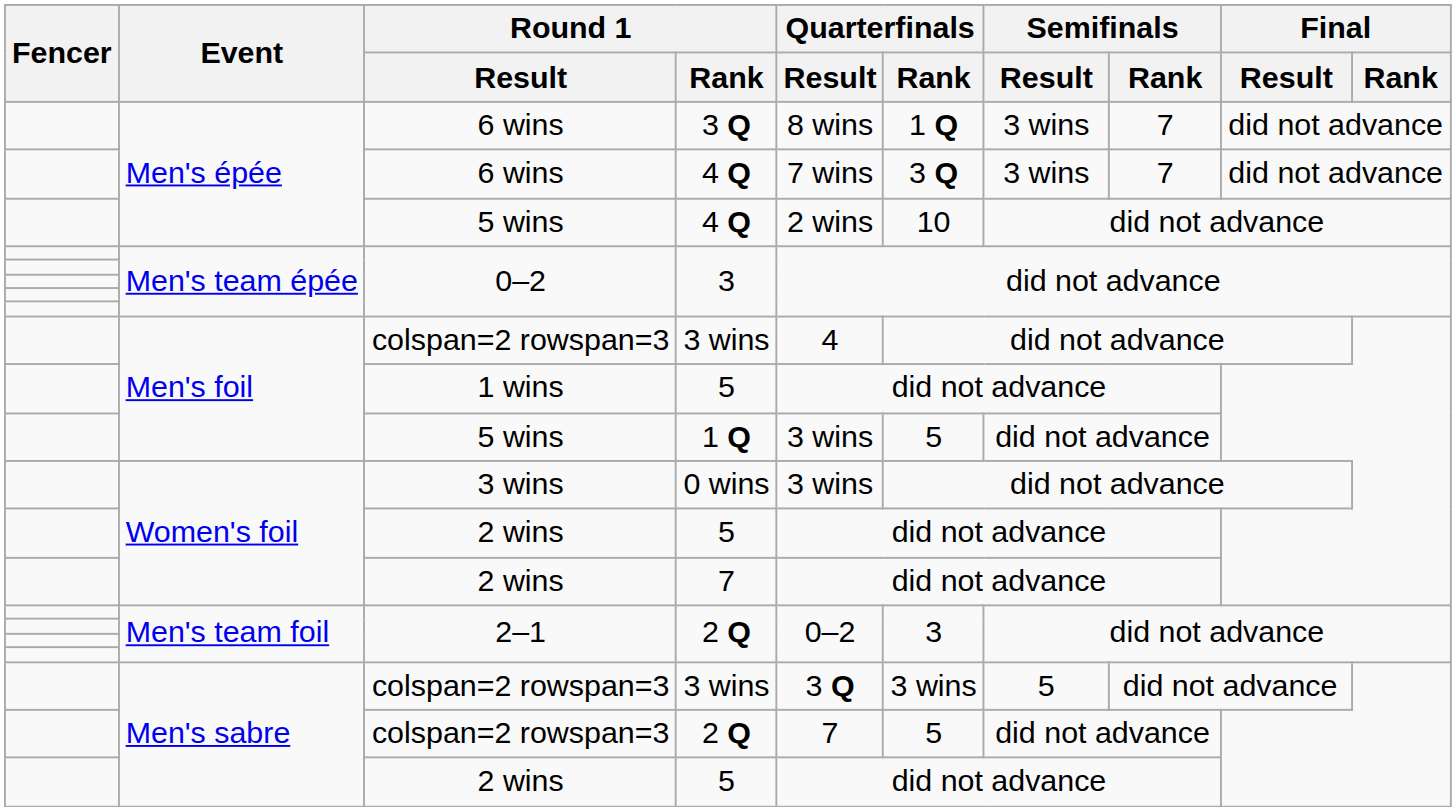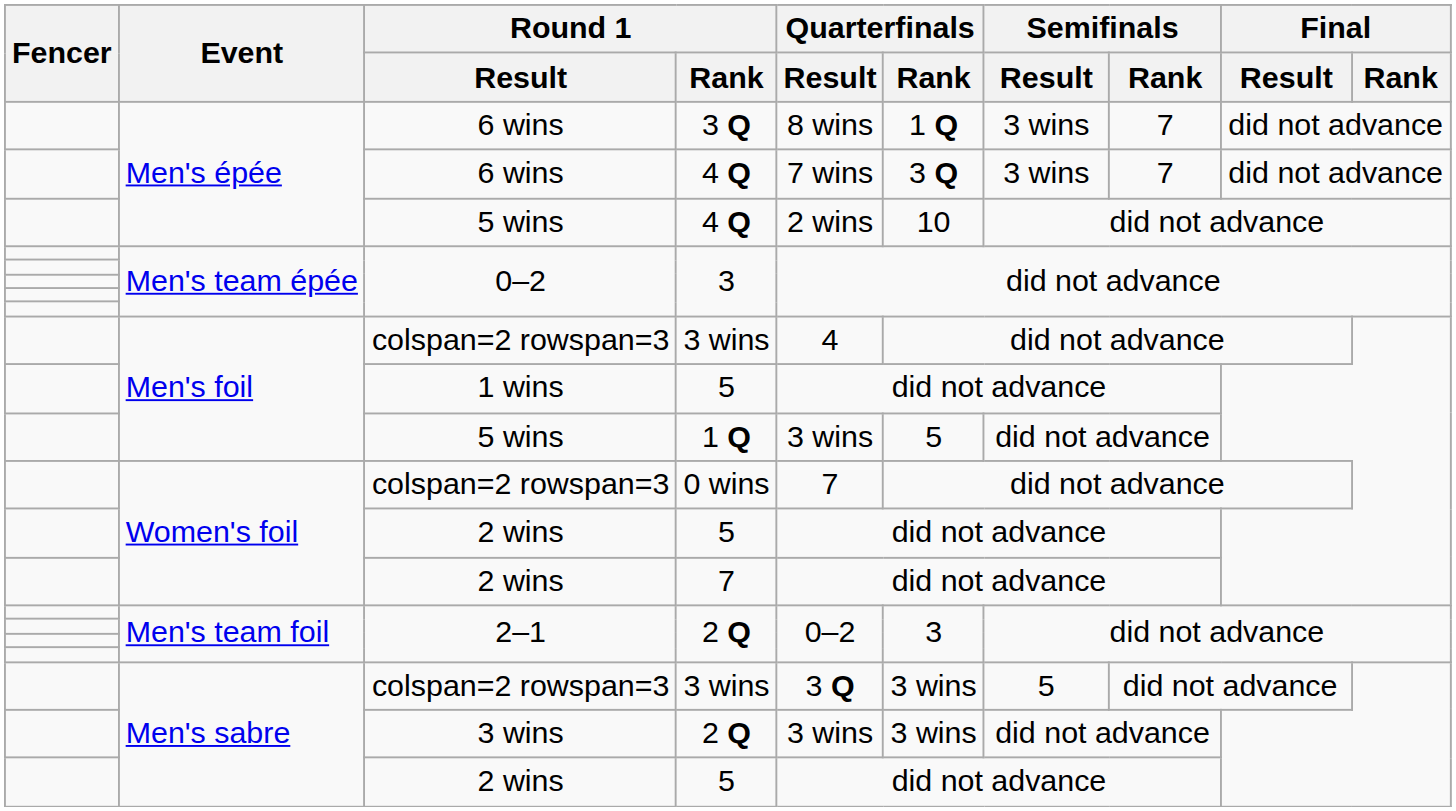(521, 484) 3 wins -> (521, 484) colspan=2 rowspan=3
(830, 484) 3 wins -> (830, 484) 7
(521, 733) colspan=2 rowspan=3 -> (521, 733) 3 wins
(830, 733) 7 -> (830, 733) 3 wins
(934, 733) 5 -> (934, 733) 3 wins
